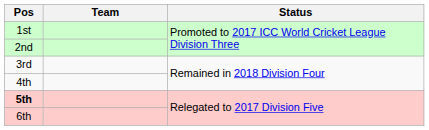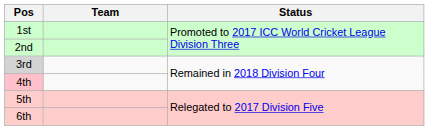(24, 64) no background -> (24, 64) lightgrey background
(24, 82) no background -> (24, 82) pink background
(24, 99) bold -> (24, 99) normal
